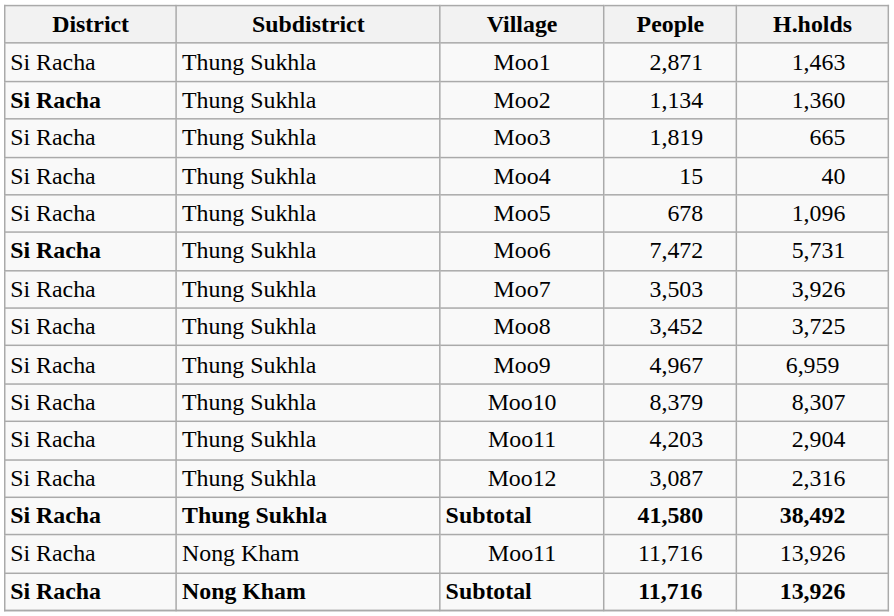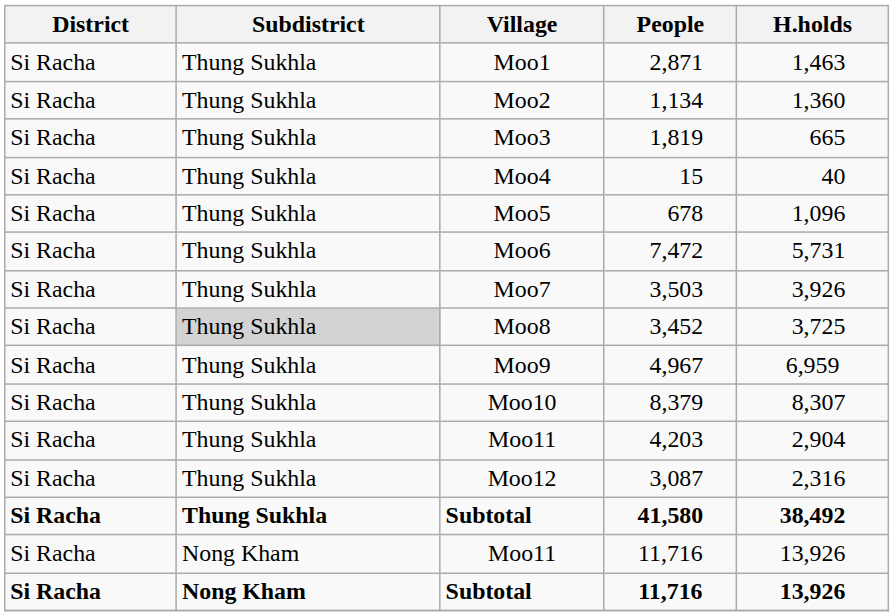(56, 99) bold -> (53, 99) normal
(56, 251) bold -> (53, 251) normal
(249, 326) no background -> (249, 326) lightgrey background
